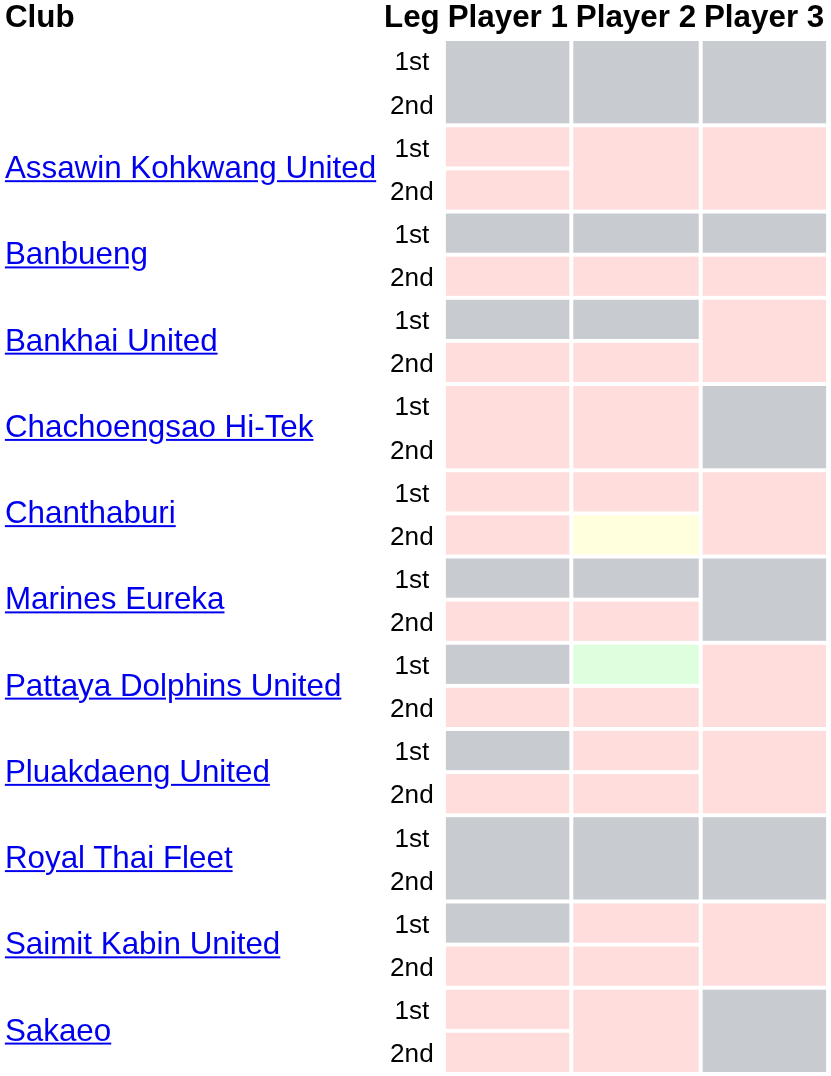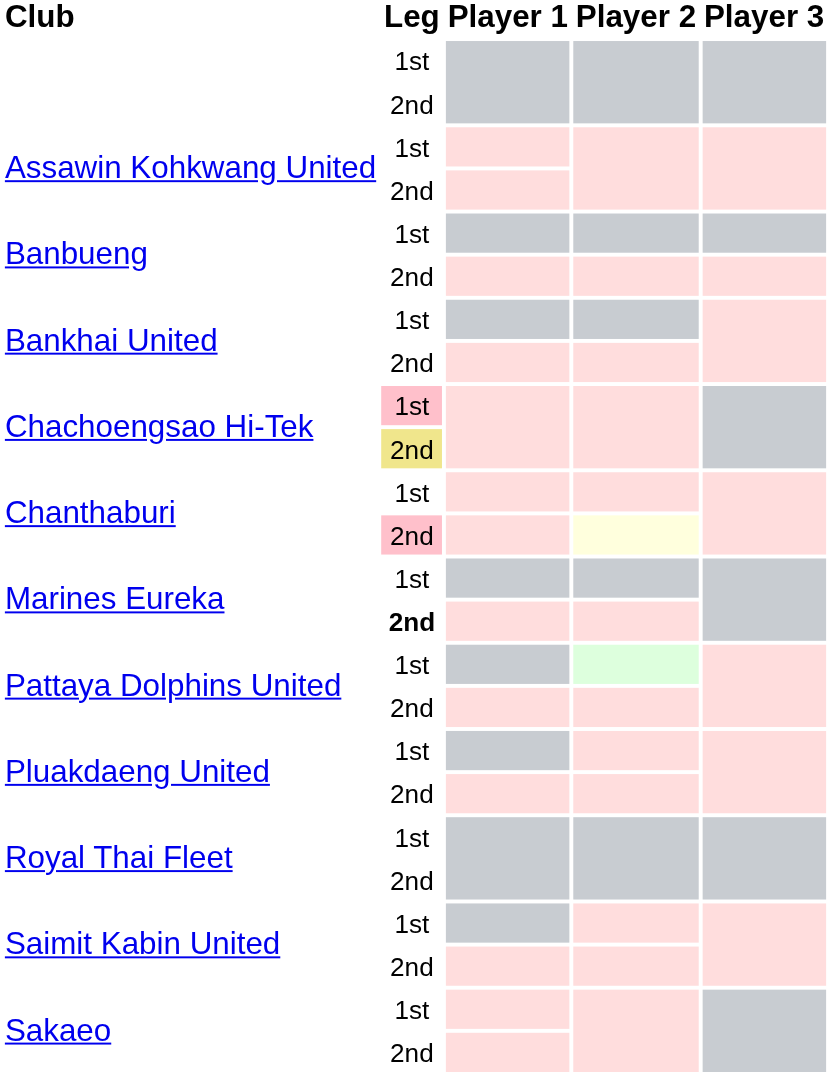(412, 407) no background -> (412, 407) pink background
(412, 450) no background -> (412, 450) khaki background
(412, 536) no background -> (412, 536) pink background
(412, 622) normal -> (412, 620) bold
